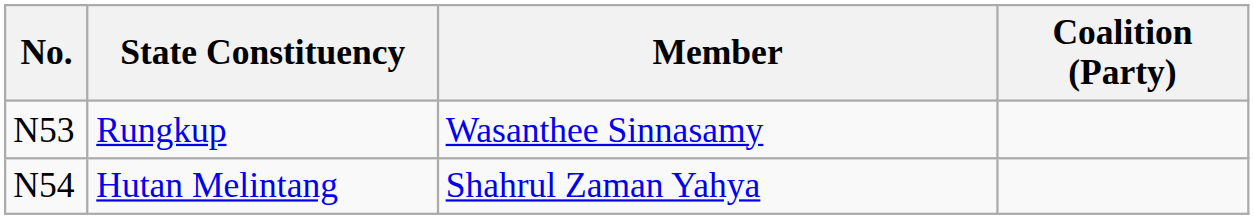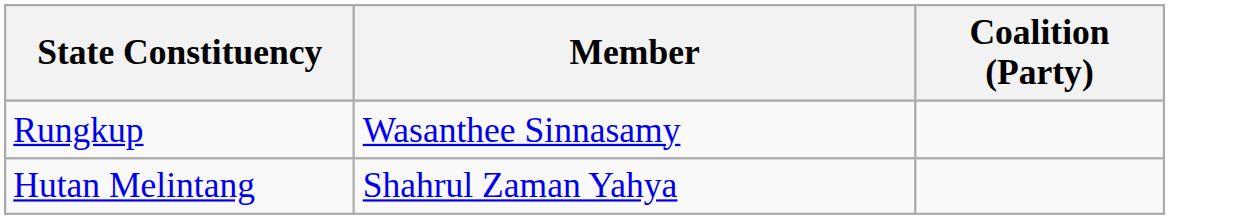- column: (47, 52)
